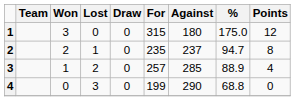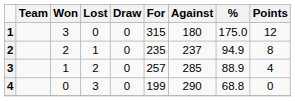(233, 50) 94.7 -> (233, 50) 94.9
